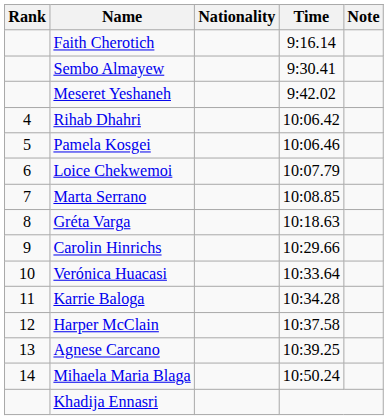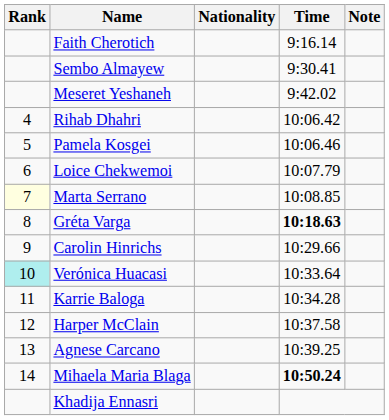(27, 196) no background -> (27, 196) lightyellow background
(311, 222) normal -> (312, 222) bold
(27, 273) no background -> (27, 273) paleturquoise background
(311, 376) normal -> (312, 376) bold
